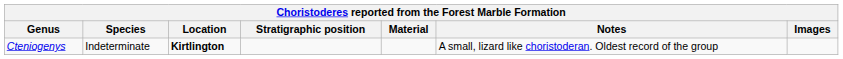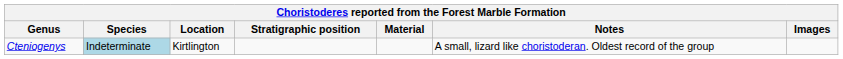(117, 46) no background -> (118, 46) lightblue background
(198, 46) bold -> (196, 46) normal
